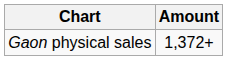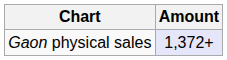(189, 42) no background -> (189, 42) lavender background
